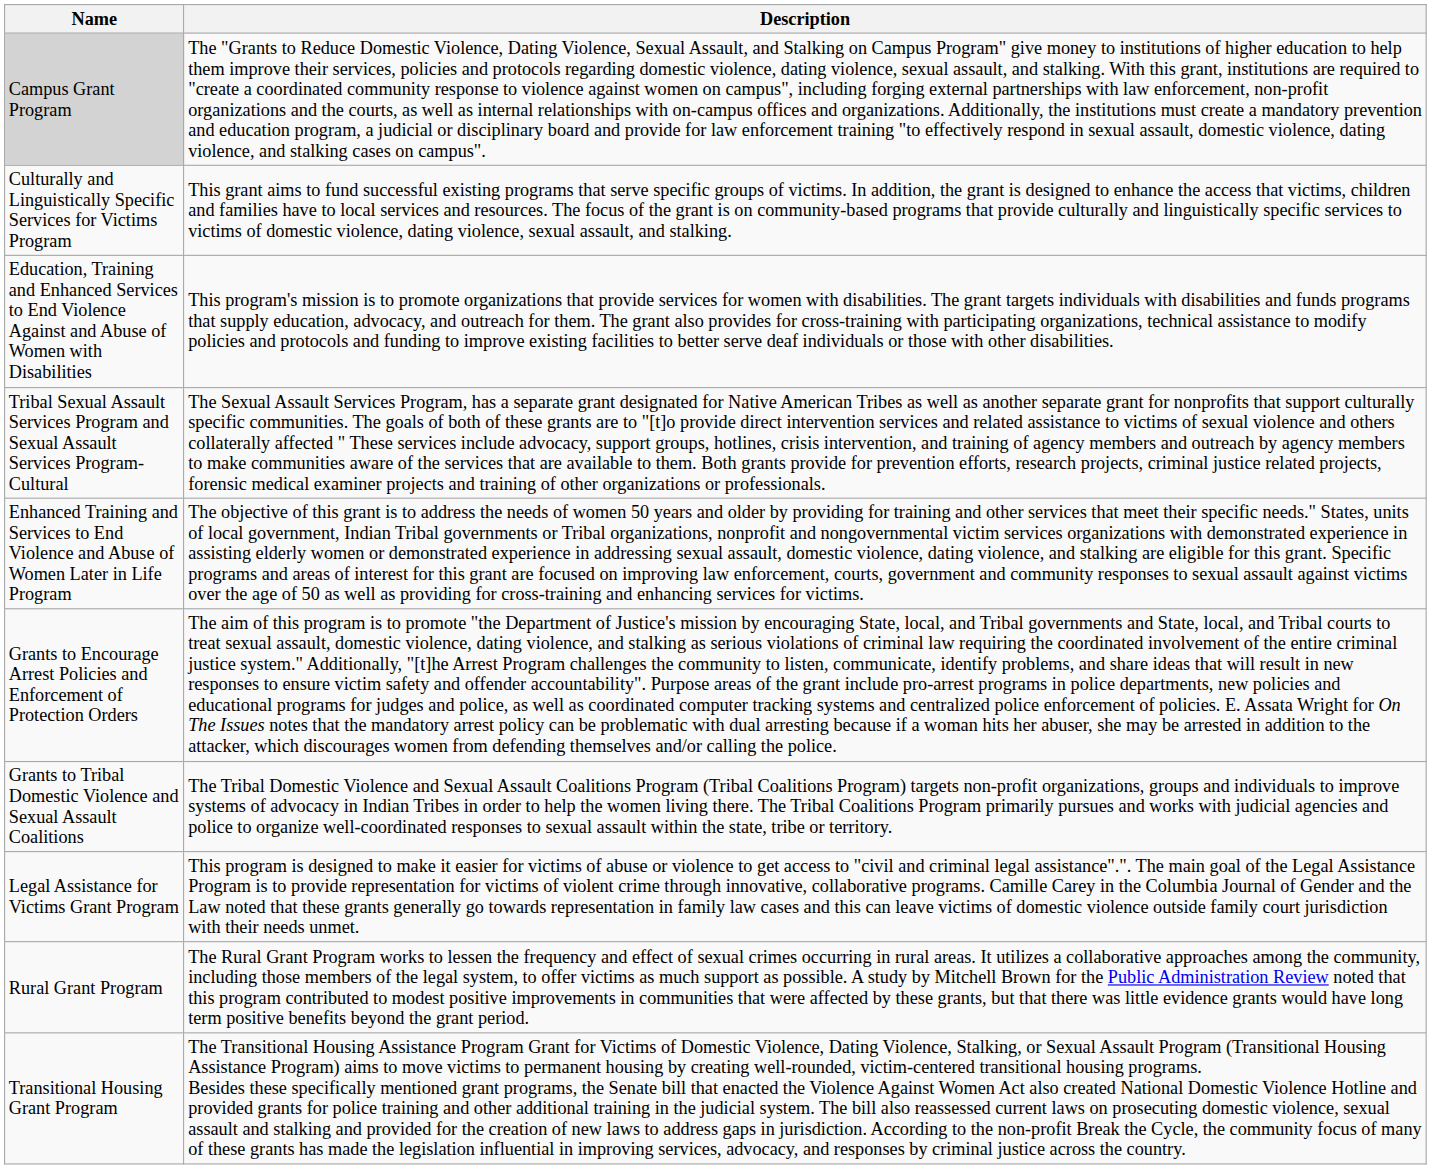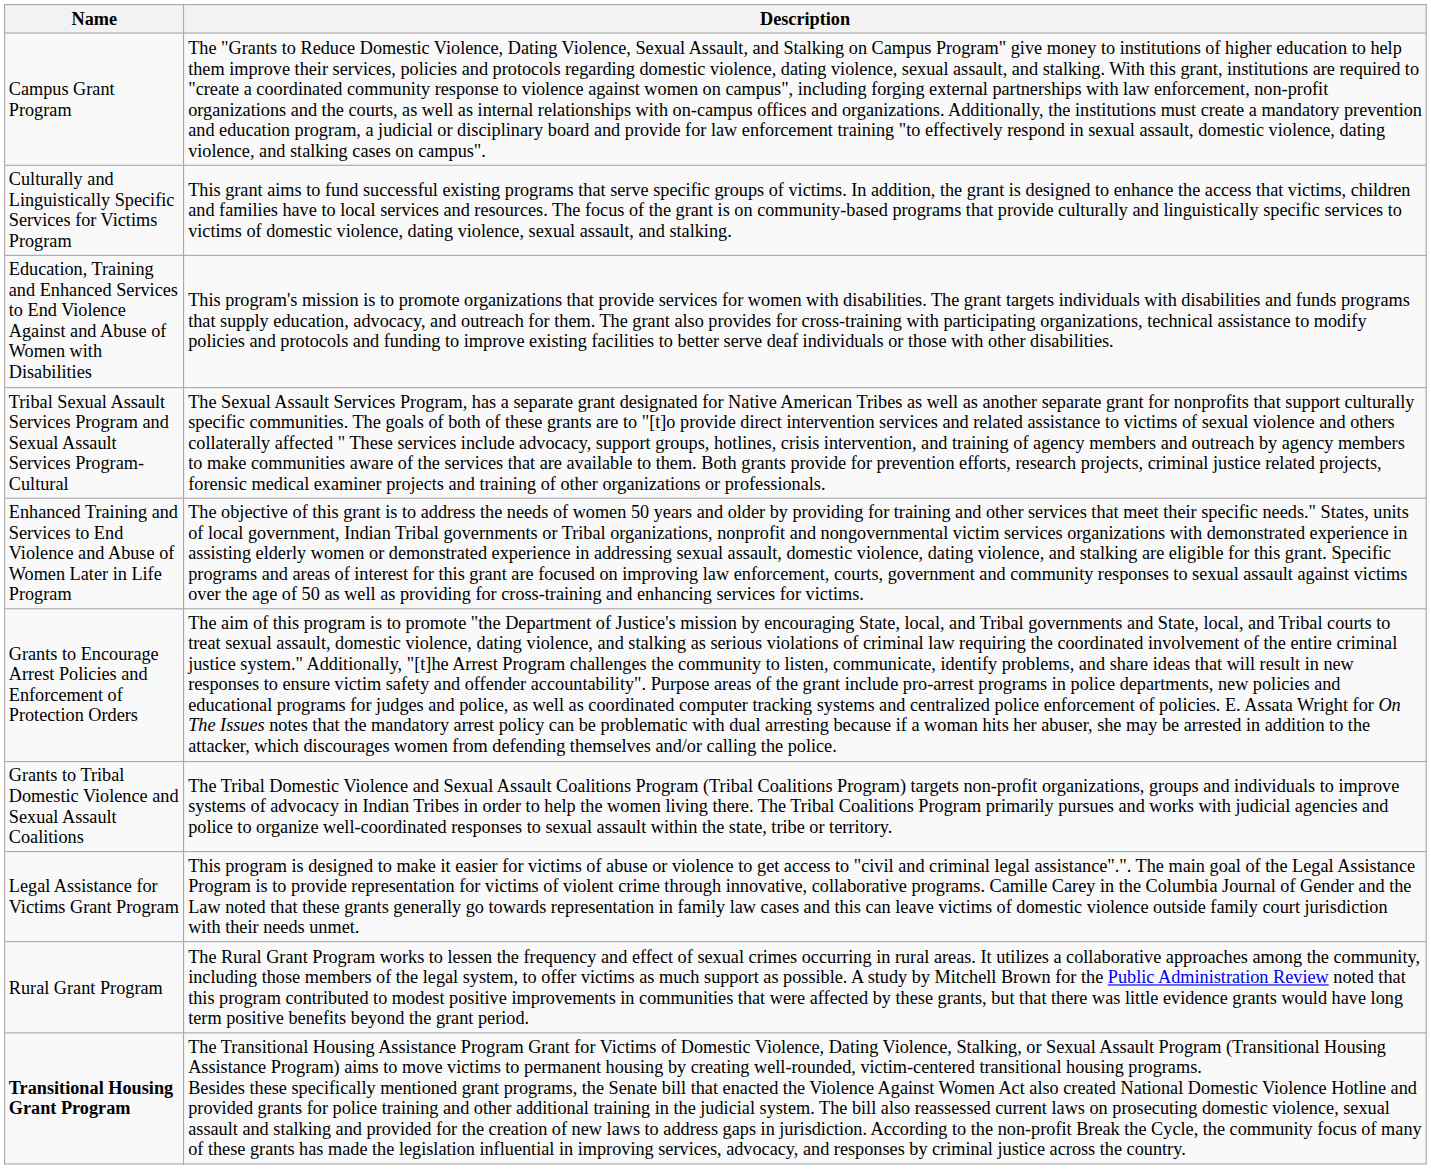(62, 99) lightgrey background -> (62, 99) no background
(86, 1098) normal -> (91, 1098) bold
